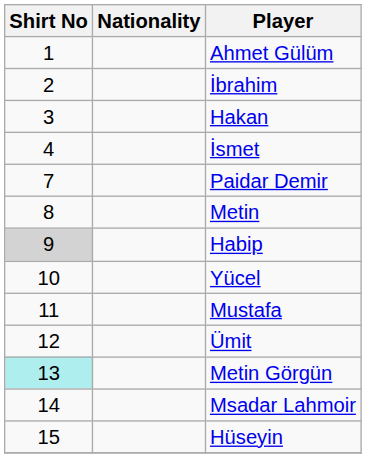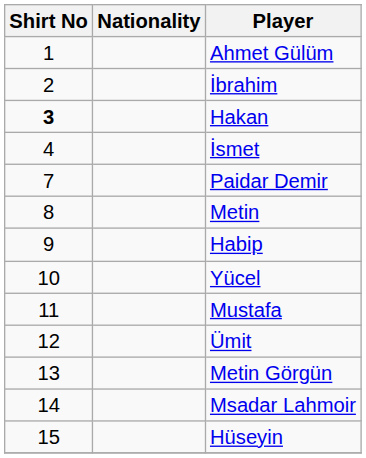(49, 117) normal -> (49, 117) bold
(49, 245) lightgrey background -> (49, 245) no background
(49, 373) paleturquoise background -> (49, 373) no background
